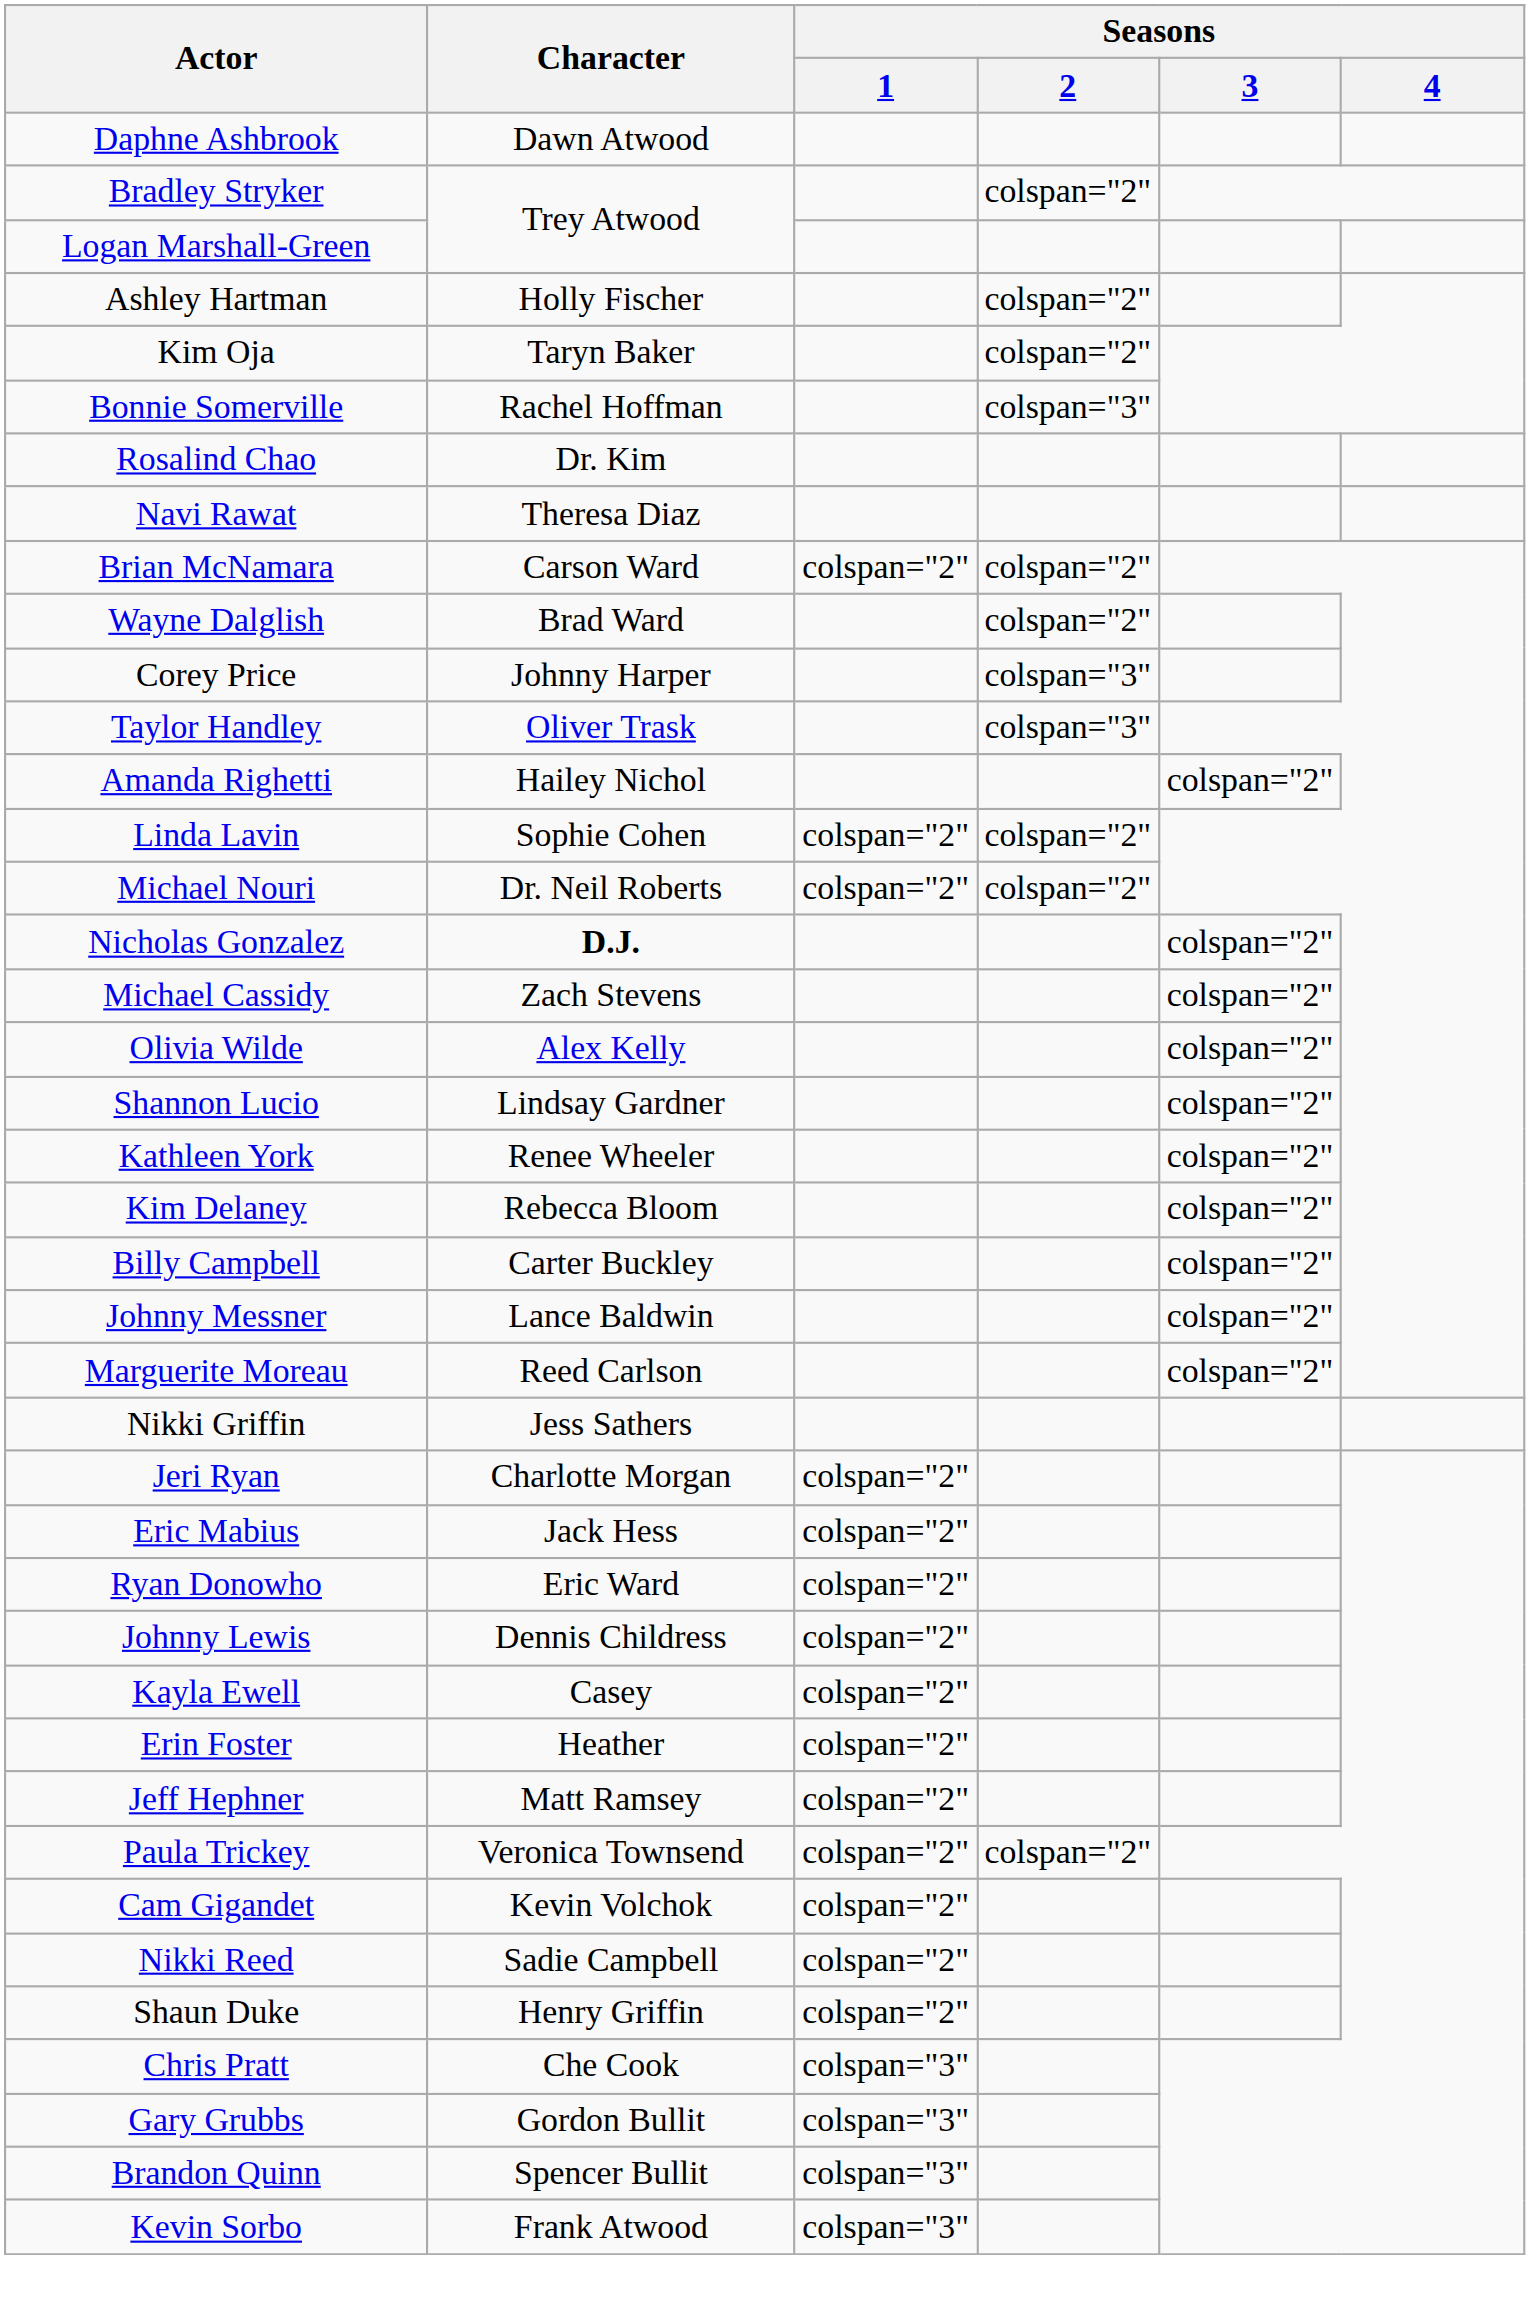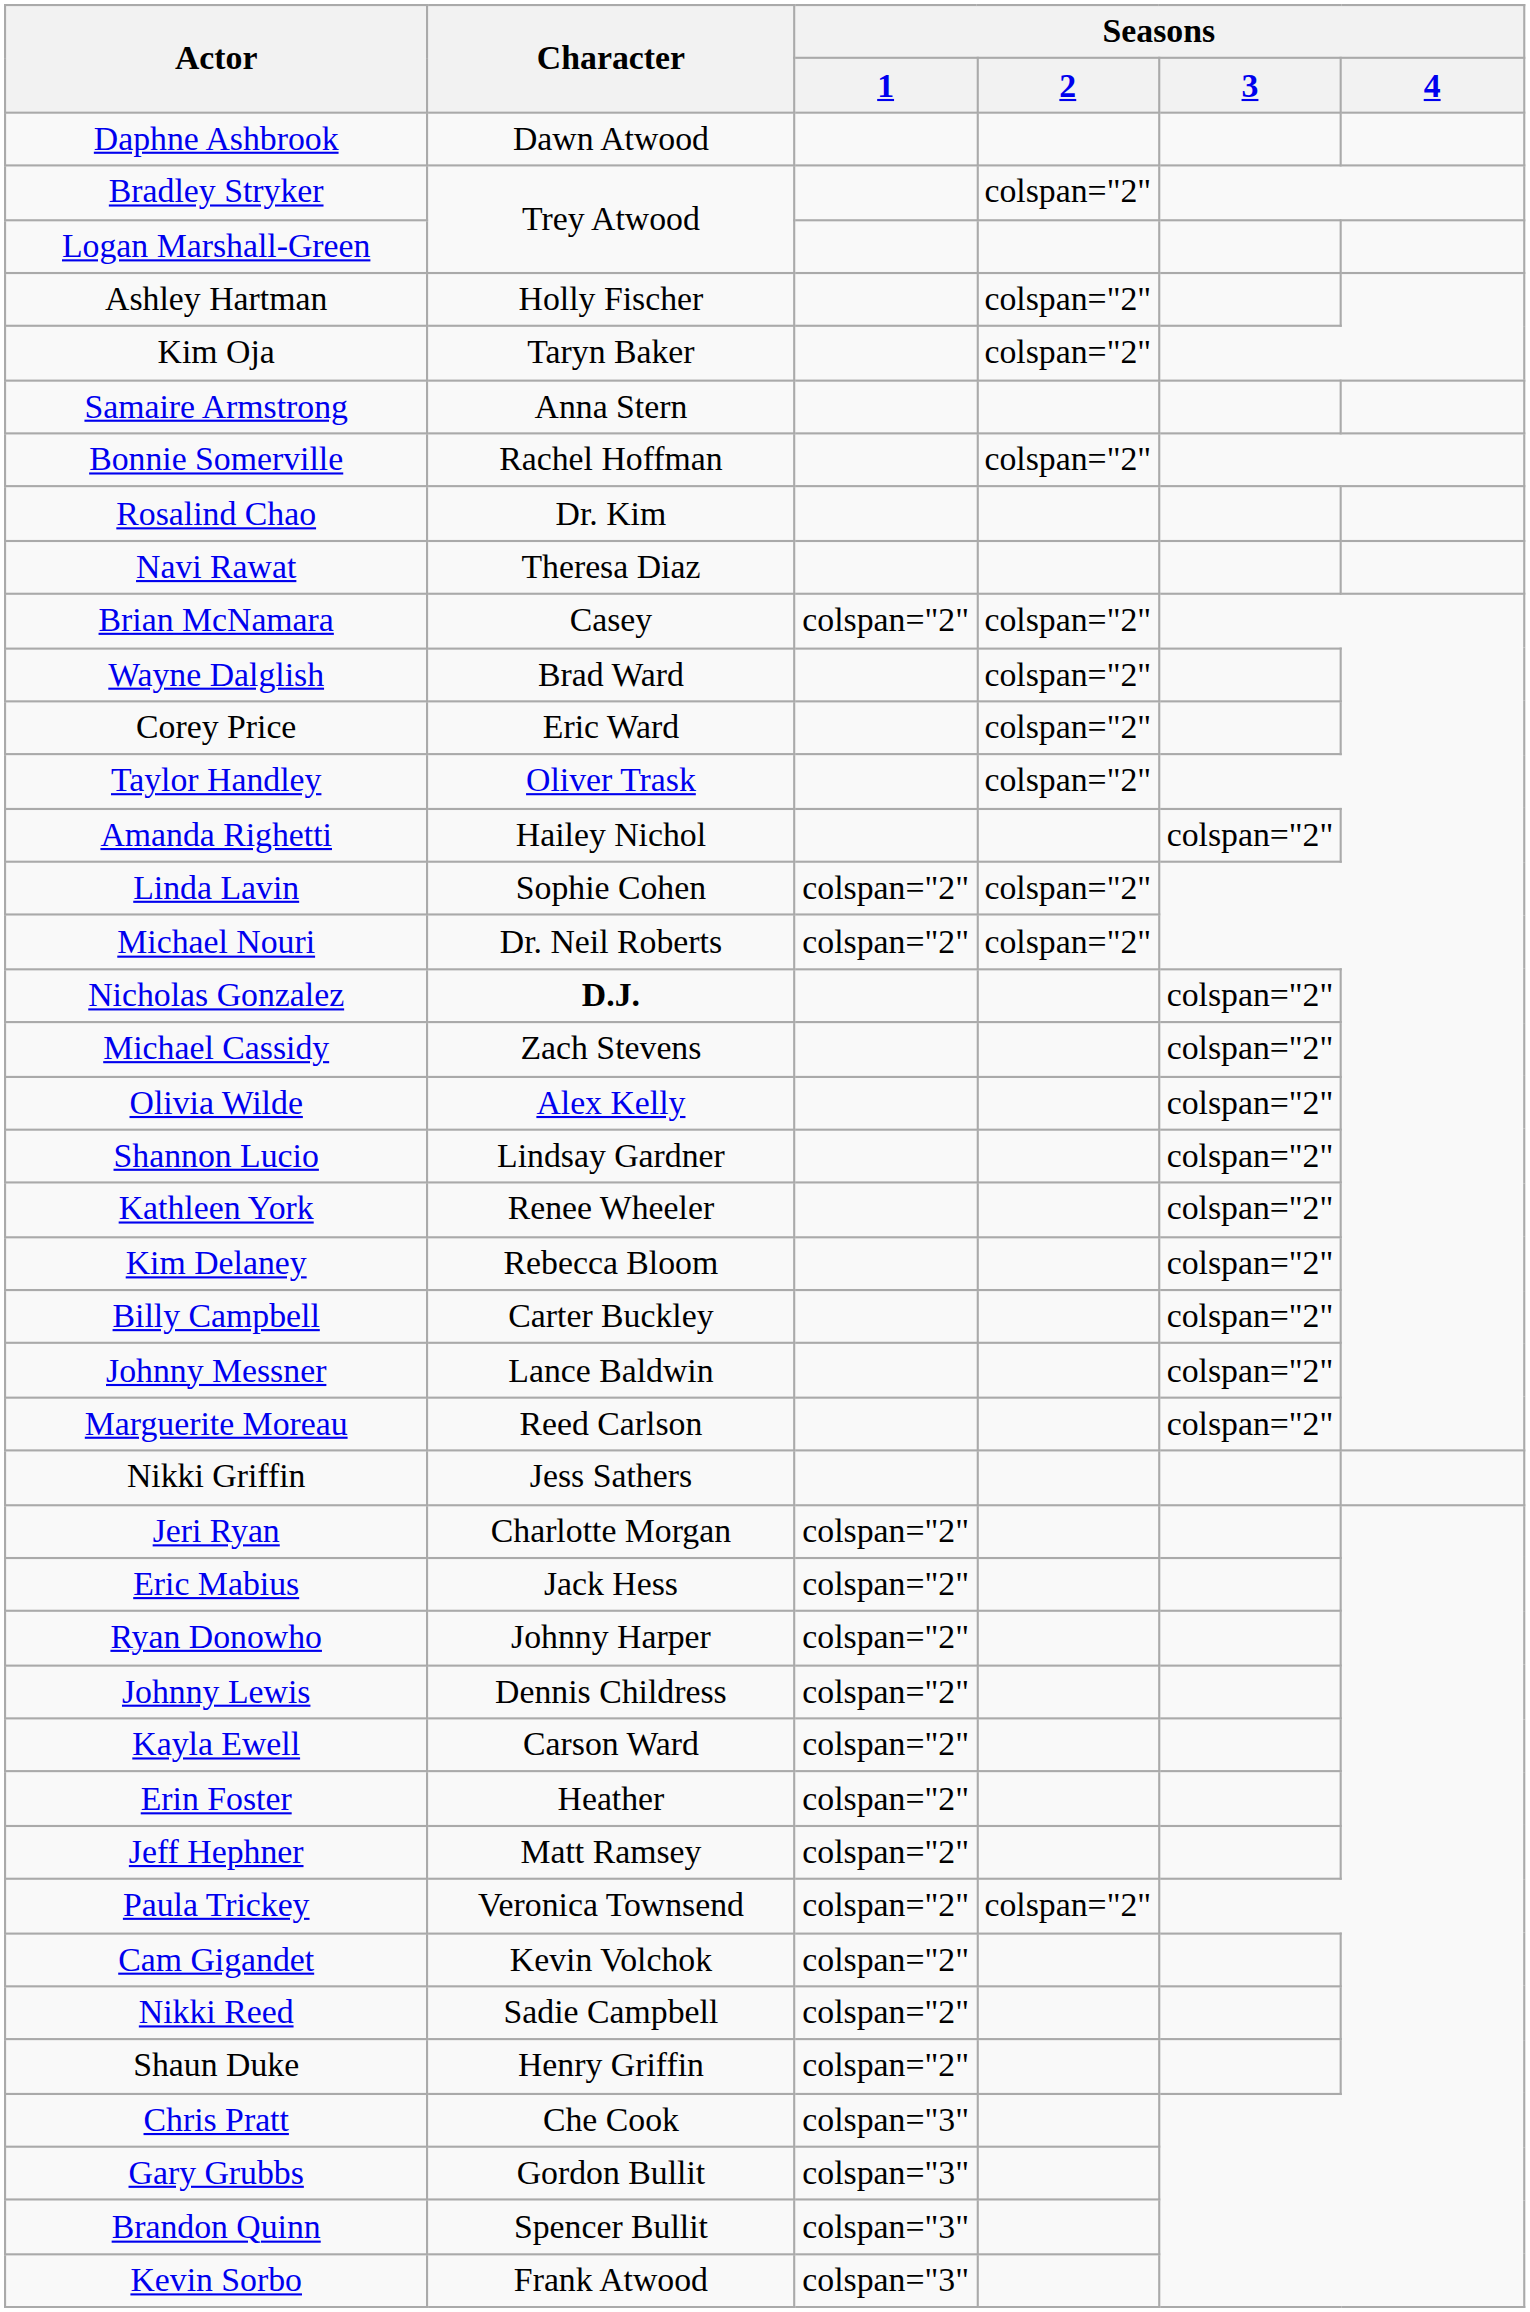+ row: (216, 406)
(1068, 406) colspan="3" -> (1068, 459) colspan="2"
(611, 566) Carson Ward -> (611, 620) Casey
(611, 673) Johnny Harper -> (611, 727) Eric Ward
(1068, 673) colspan="3" -> (1068, 727) colspan="2"
(1068, 727) colspan="3" -> (1068, 780) colspan="2"
(611, 1583) Eric Ward -> (611, 1637) Johnny Harper
(611, 1691) Casey -> (611, 1744) Carson Ward
